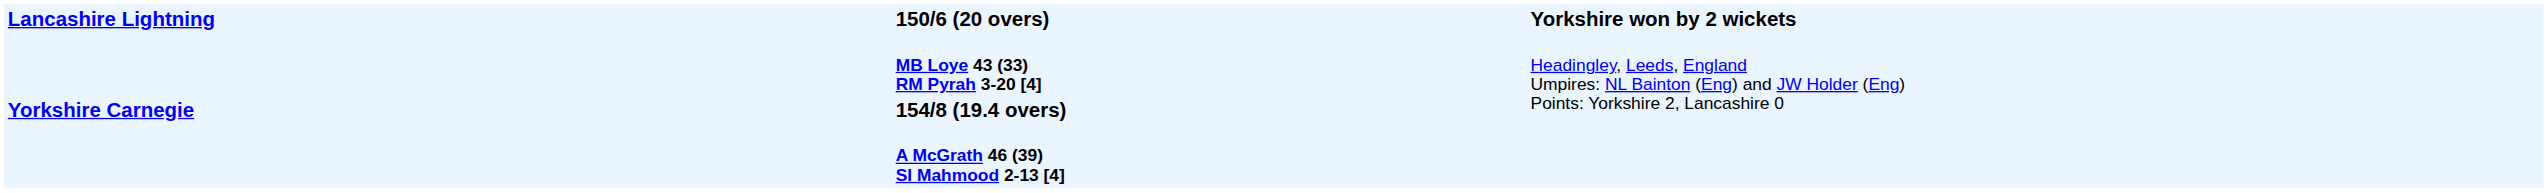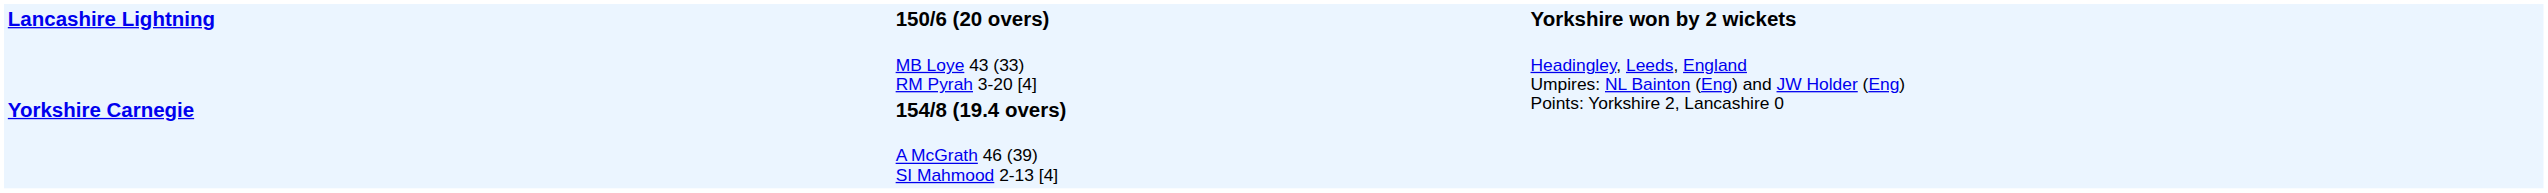(969, 74) bold -> (966, 74) normal
(980, 165) bold -> (977, 165) normal
